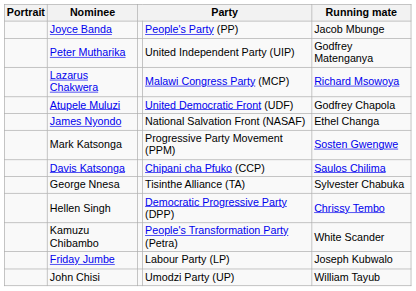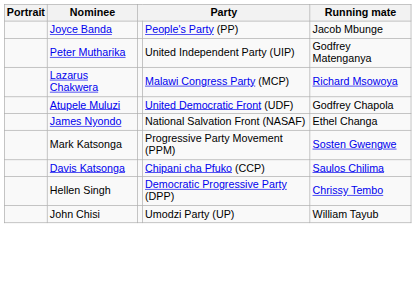- row: (85, 185)
- row: (74, 237)
- row: (82, 260)
